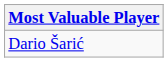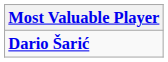(46, 43) normal -> (49, 43) bold
